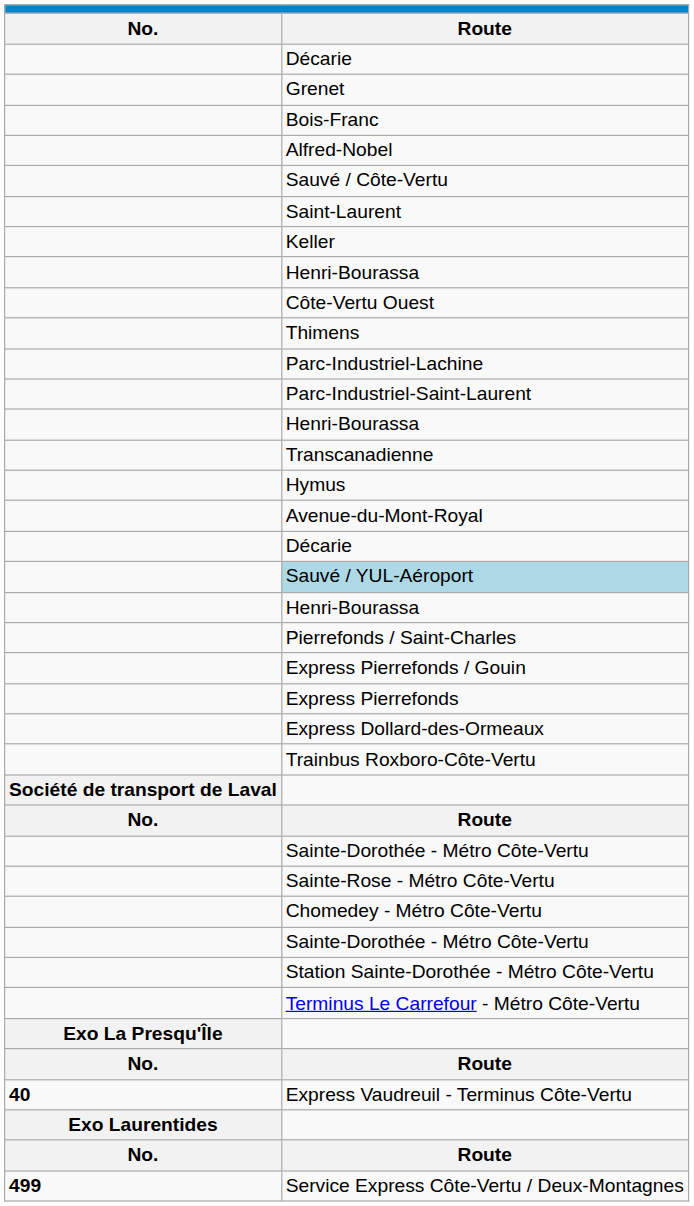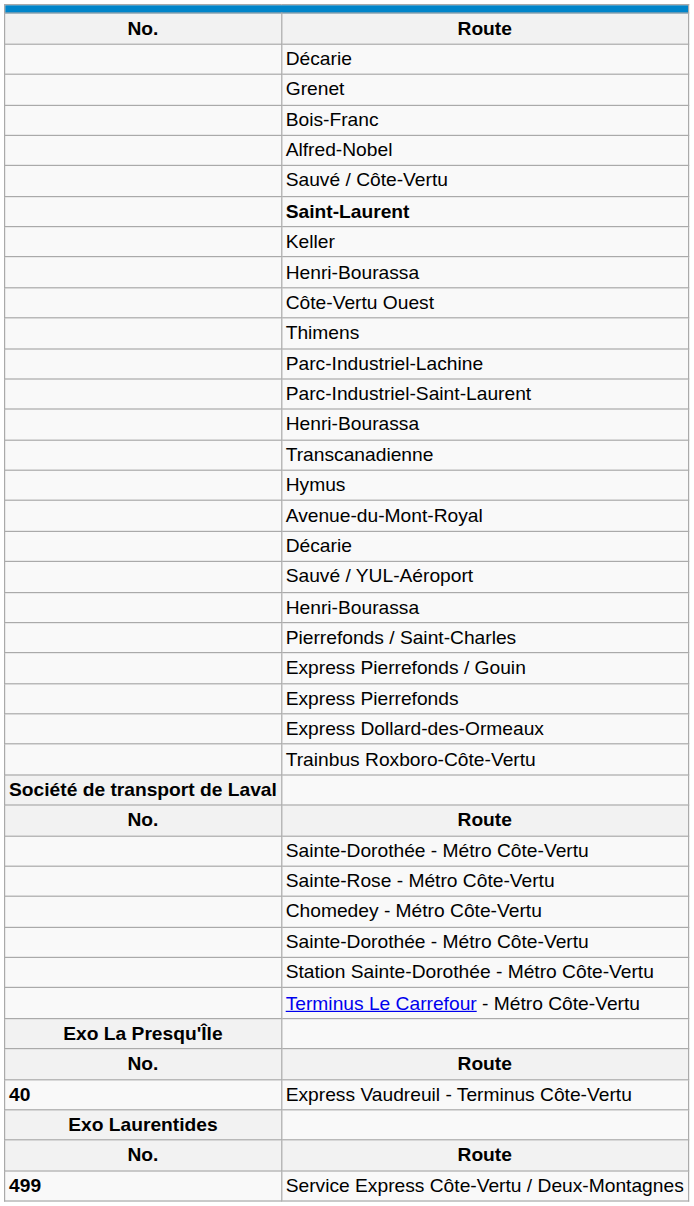(343, 211) normal -> (348, 211) bold
(379, 576) lightblue background -> (379, 576) no background
